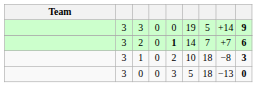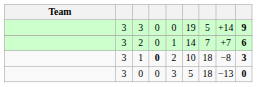(174, 43) bold -> (174, 43) normal
(157, 58) normal -> (157, 58) bold
